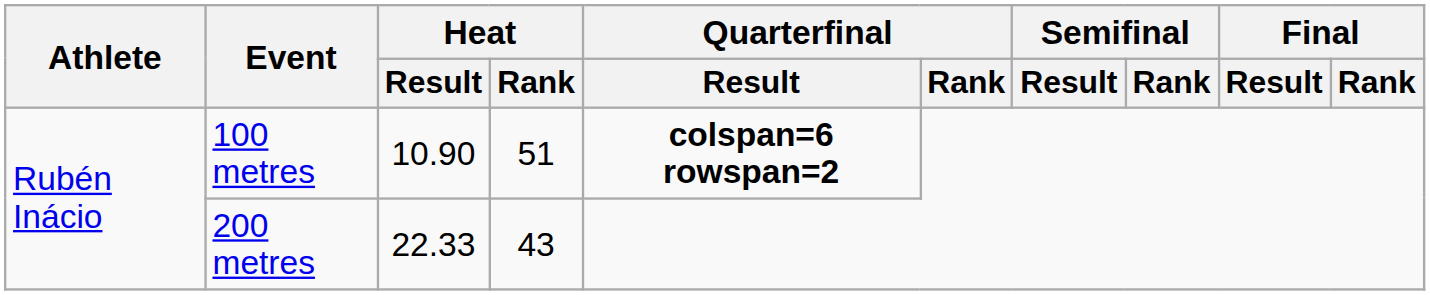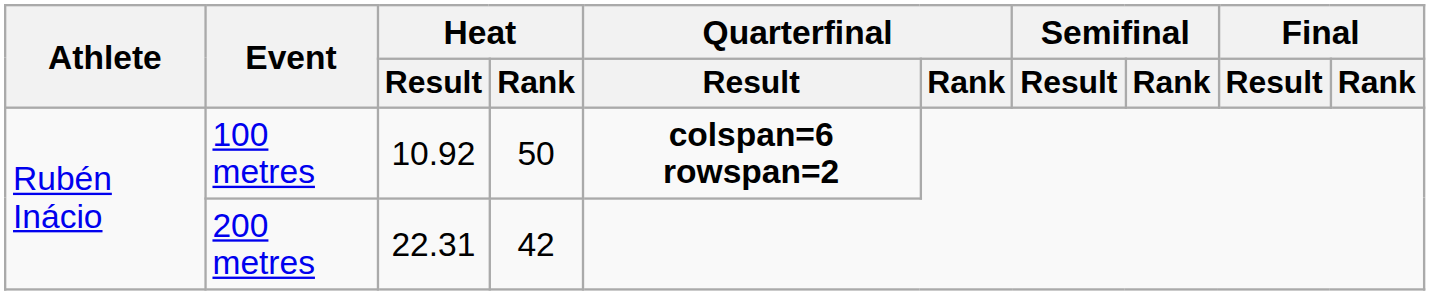(433, 154) 10.90 -> (433, 154) 10.92
(536, 154) 51 -> (536, 154) 50
(433, 244) 22.33 -> (433, 244) 22.31
(536, 244) 43 -> (536, 244) 42
